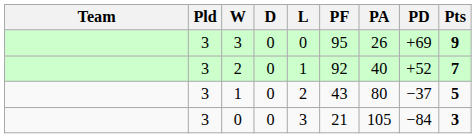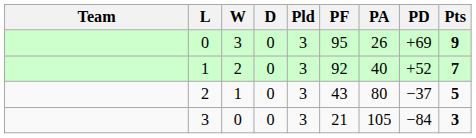columns swapped: (205, 17) <-> (303, 17)
